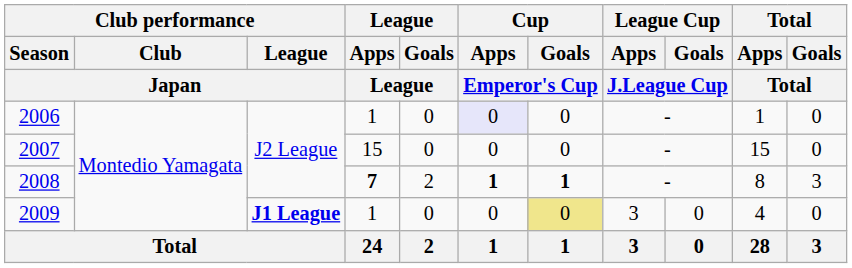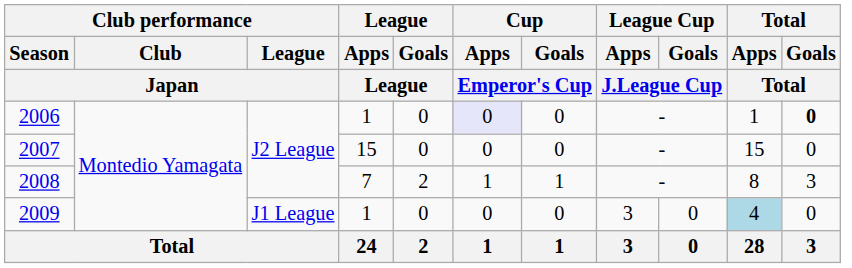(817, 117) normal -> (811, 117) bold
(372, 181) bold -> (366, 181) normal
(493, 181) bold -> (487, 181) normal
(565, 181) bold -> (559, 181) normal
(296, 213) bold -> (293, 213) normal
(565, 213) khaki background -> (559, 213) no background
(760, 213) no background -> (754, 213) lightblue background
